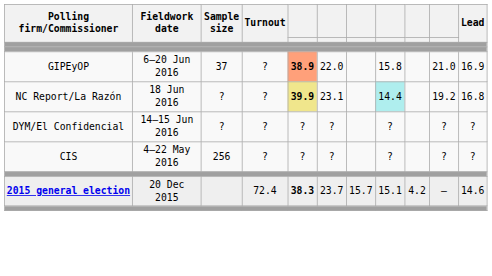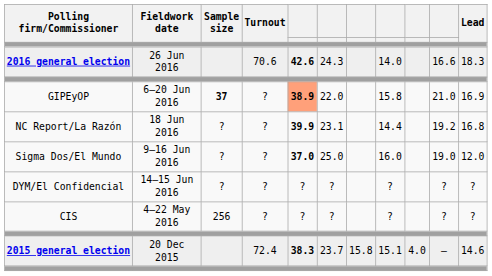+ row: (68, 62)
(222, 67) normal -> (222, 97) bold
(302, 97) khaki background -> (302, 127) no background
(390, 97) paleturquoise background -> (390, 127) no background
+ row: (68, 157)
(361, 192) 15.7 -> (361, 251) 15.8
(417, 192) 4.2 -> (417, 251) 4.0
